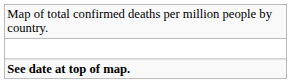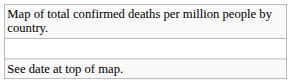(69, 68) bold -> (65, 68) normal
